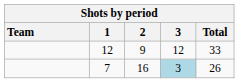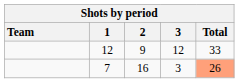(178, 68) lightblue background -> (178, 68) no background
(215, 68) no background -> (215, 68) lightsalmon background
